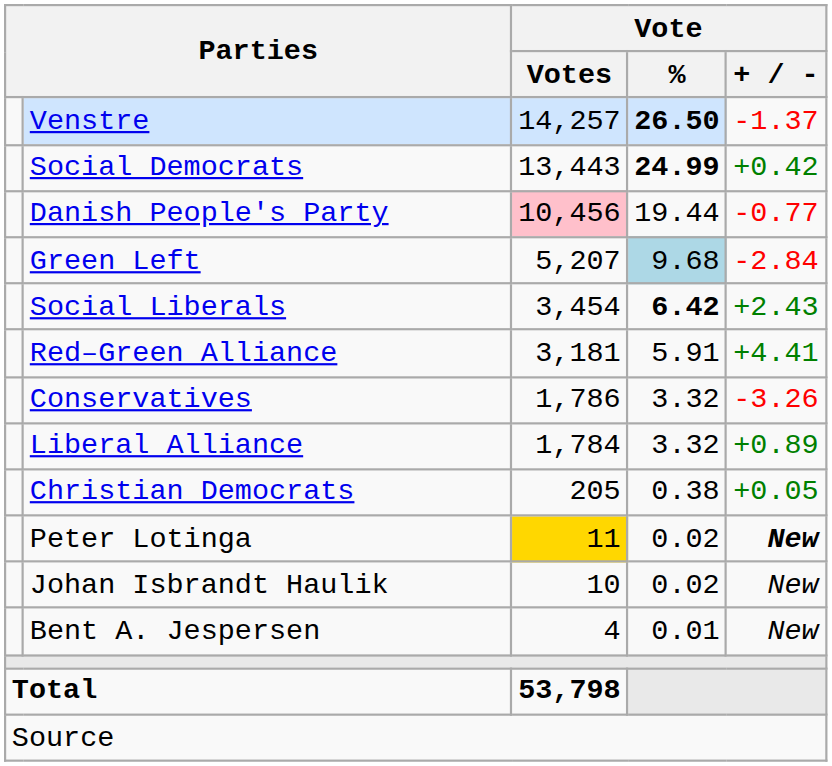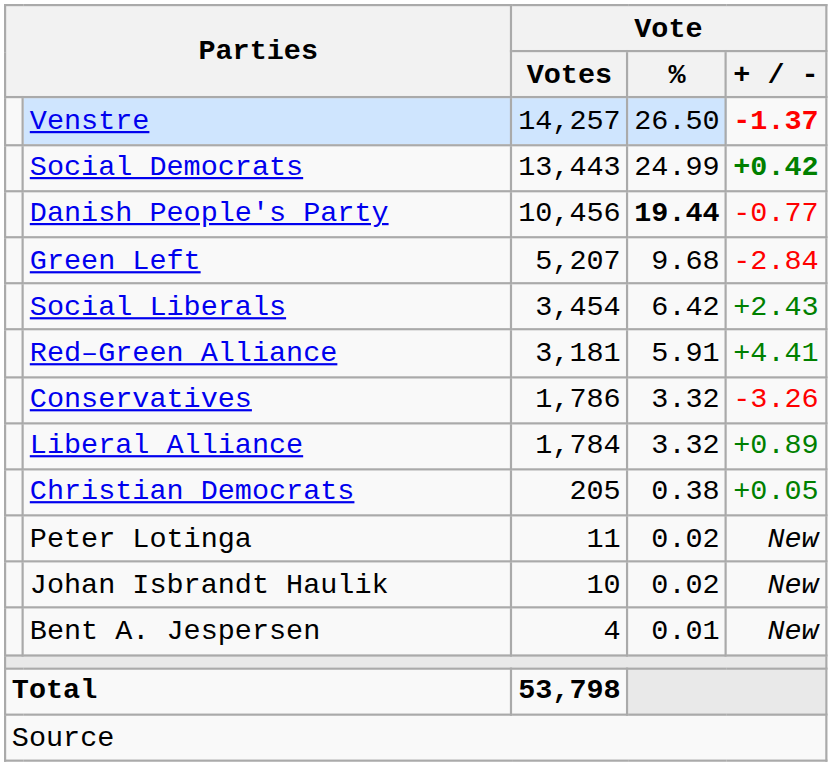(677, 121) bold -> (677, 121) normal
(776, 121) normal -> (776, 121) bold
(677, 167) bold -> (677, 167) normal
(776, 167) normal -> (776, 167) bold
(569, 214) pink background -> (569, 214) no background
(677, 214) normal -> (677, 214) bold
(686, 260) lightblue background -> (686, 260) no background
(686, 307) bold -> (686, 307) normal
(604, 539) gold background -> (604, 539) no background
(793, 539) bold -> (793, 539) normal
